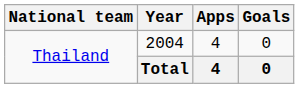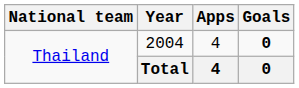(266, 44) normal -> (266, 44) bold
